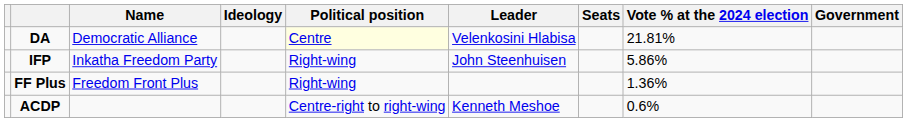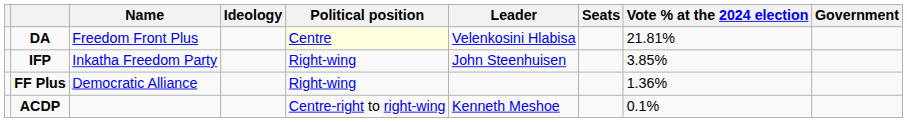(135, 38) Democratic Alliance -> (135, 38) Freedom Front Plus
(647, 60) 5.86% -> (647, 60) 3.85%
(135, 83) Freedom Front Plus -> (135, 83) Democratic Alliance
(643, 106) 0.6% -> (643, 106) 0.1%
